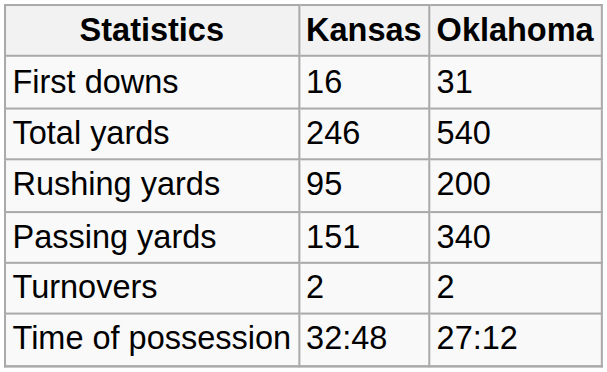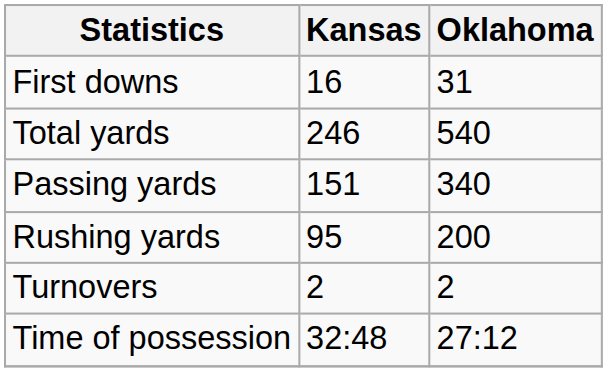rows swapped: (116, 184) <-> (115, 236)
